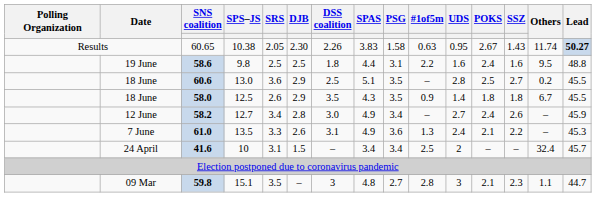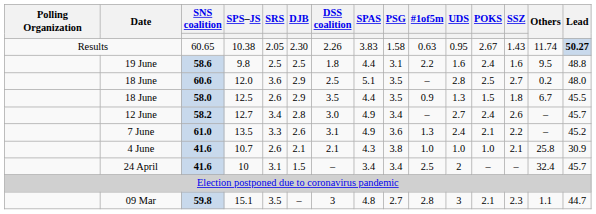(244, 80) 13.0 -> (244, 80) 12.0
(577, 80) 45.5 -> (577, 80) 48.0
(369, 97) 4.3 -> (369, 97) 4.4
(459, 97) 1.4 -> (459, 97) 1.3
(488, 97) 1.8 -> (488, 97) 1.5
(577, 114) 45.9 -> (577, 114) 45.7
(577, 131) 45.3 -> (577, 131) 45.2
+ row: (141, 149)
